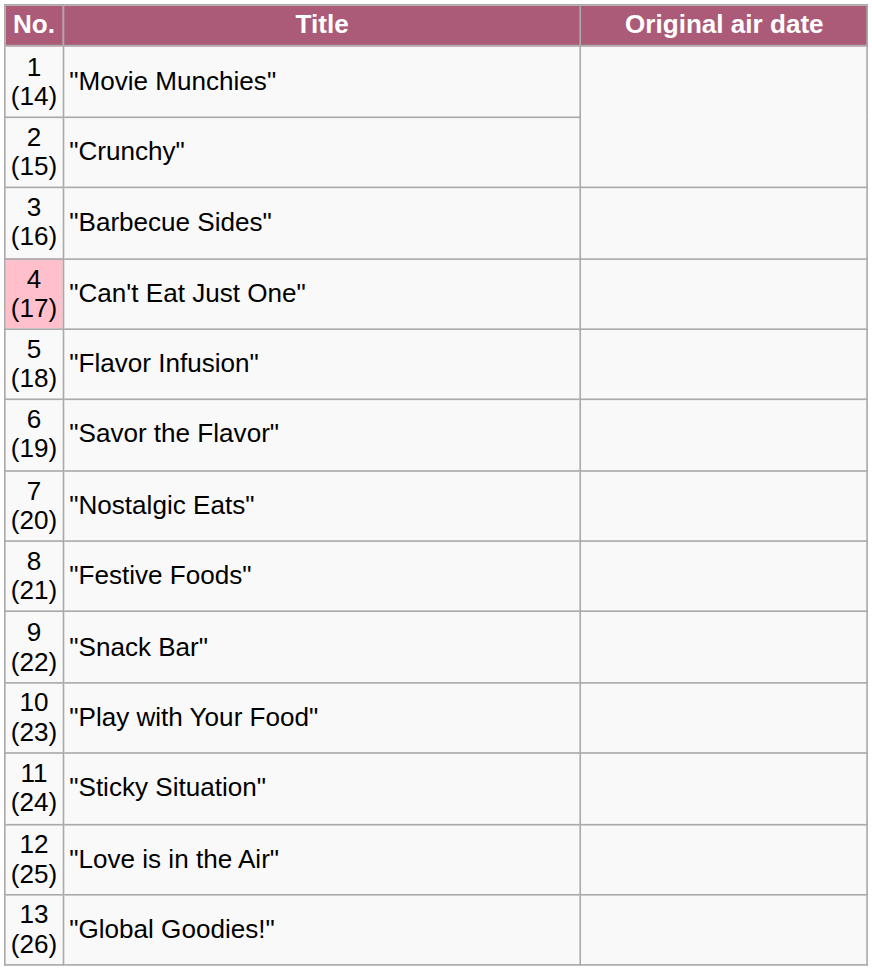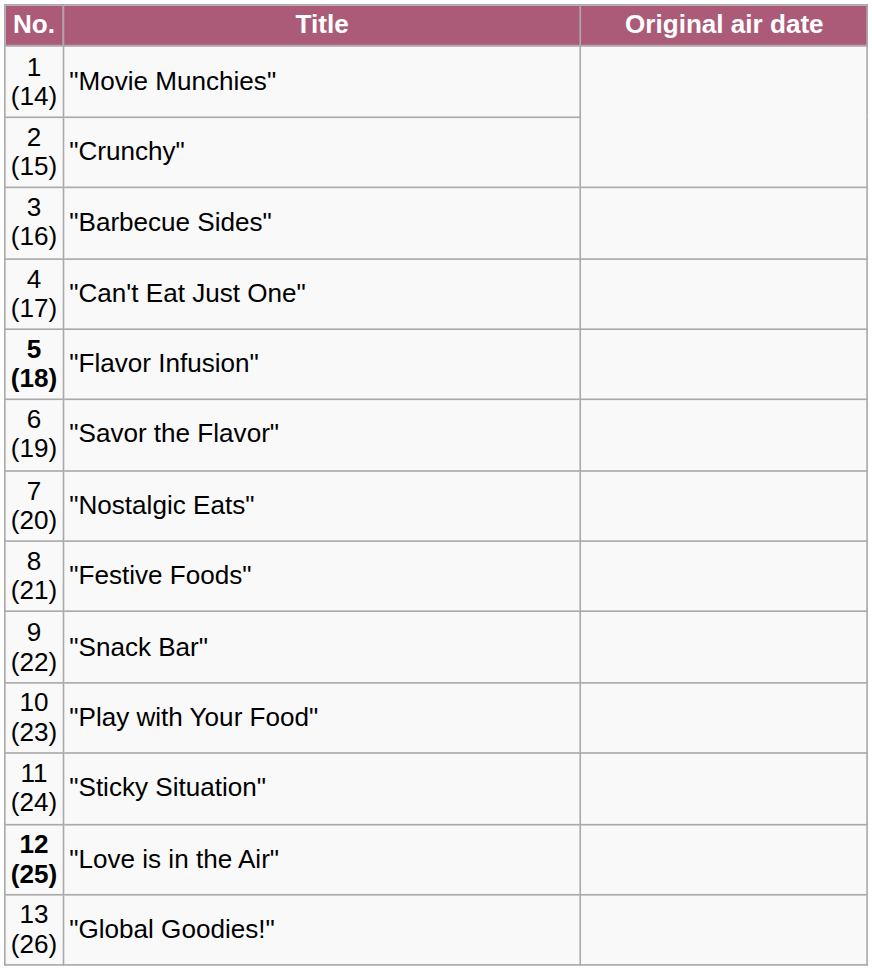(34, 293) pink background -> (34, 293) no background
(34, 364) normal -> (34, 364) bold
(34, 858) normal -> (34, 858) bold
